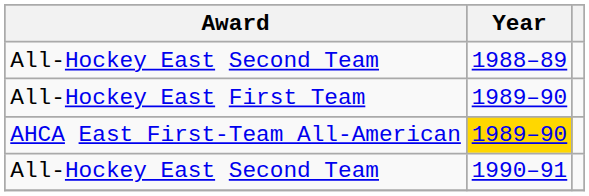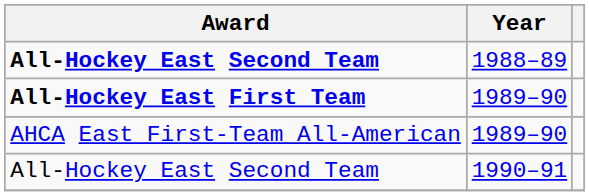(195, 60) normal -> (195, 60) bold
(188, 98) normal -> (188, 98) bold
(519, 135) gold background -> (519, 135) no background
